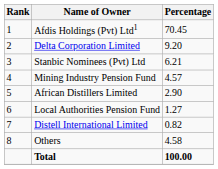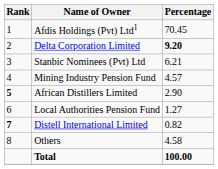(173, 46) normal -> (173, 46) bold
(9, 93) normal -> (9, 93) bold
(9, 125) normal -> (9, 125) bold
